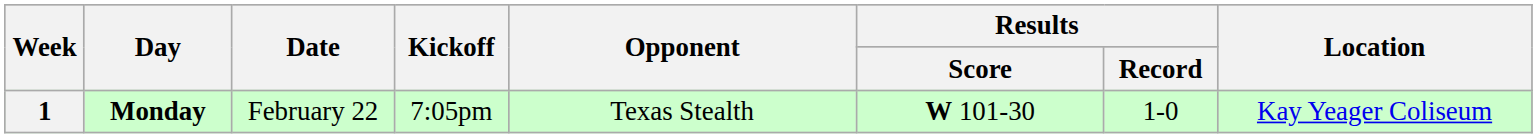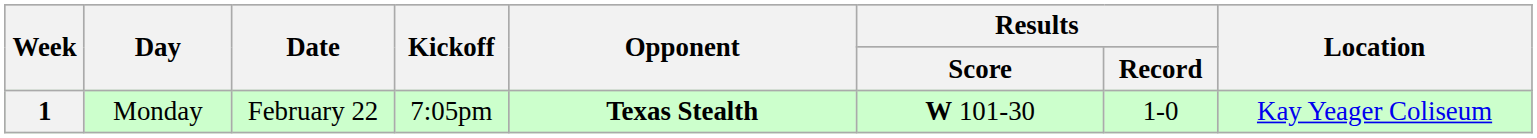(158, 111) bold -> (158, 111) normal
(682, 111) normal -> (682, 111) bold
